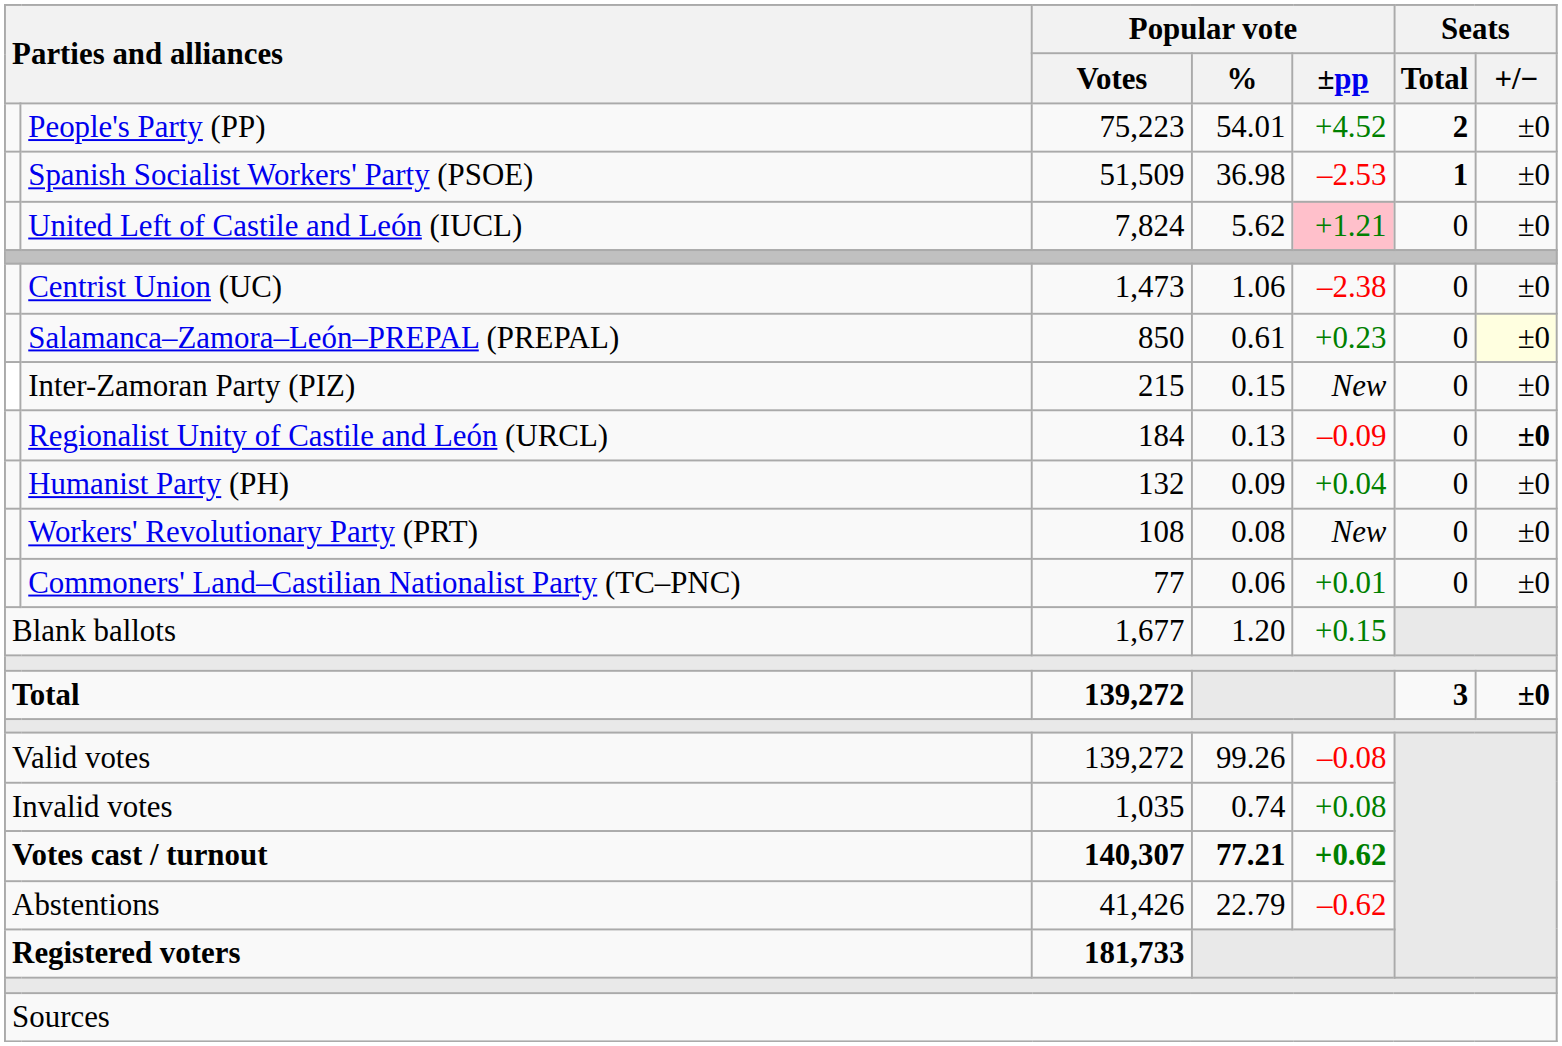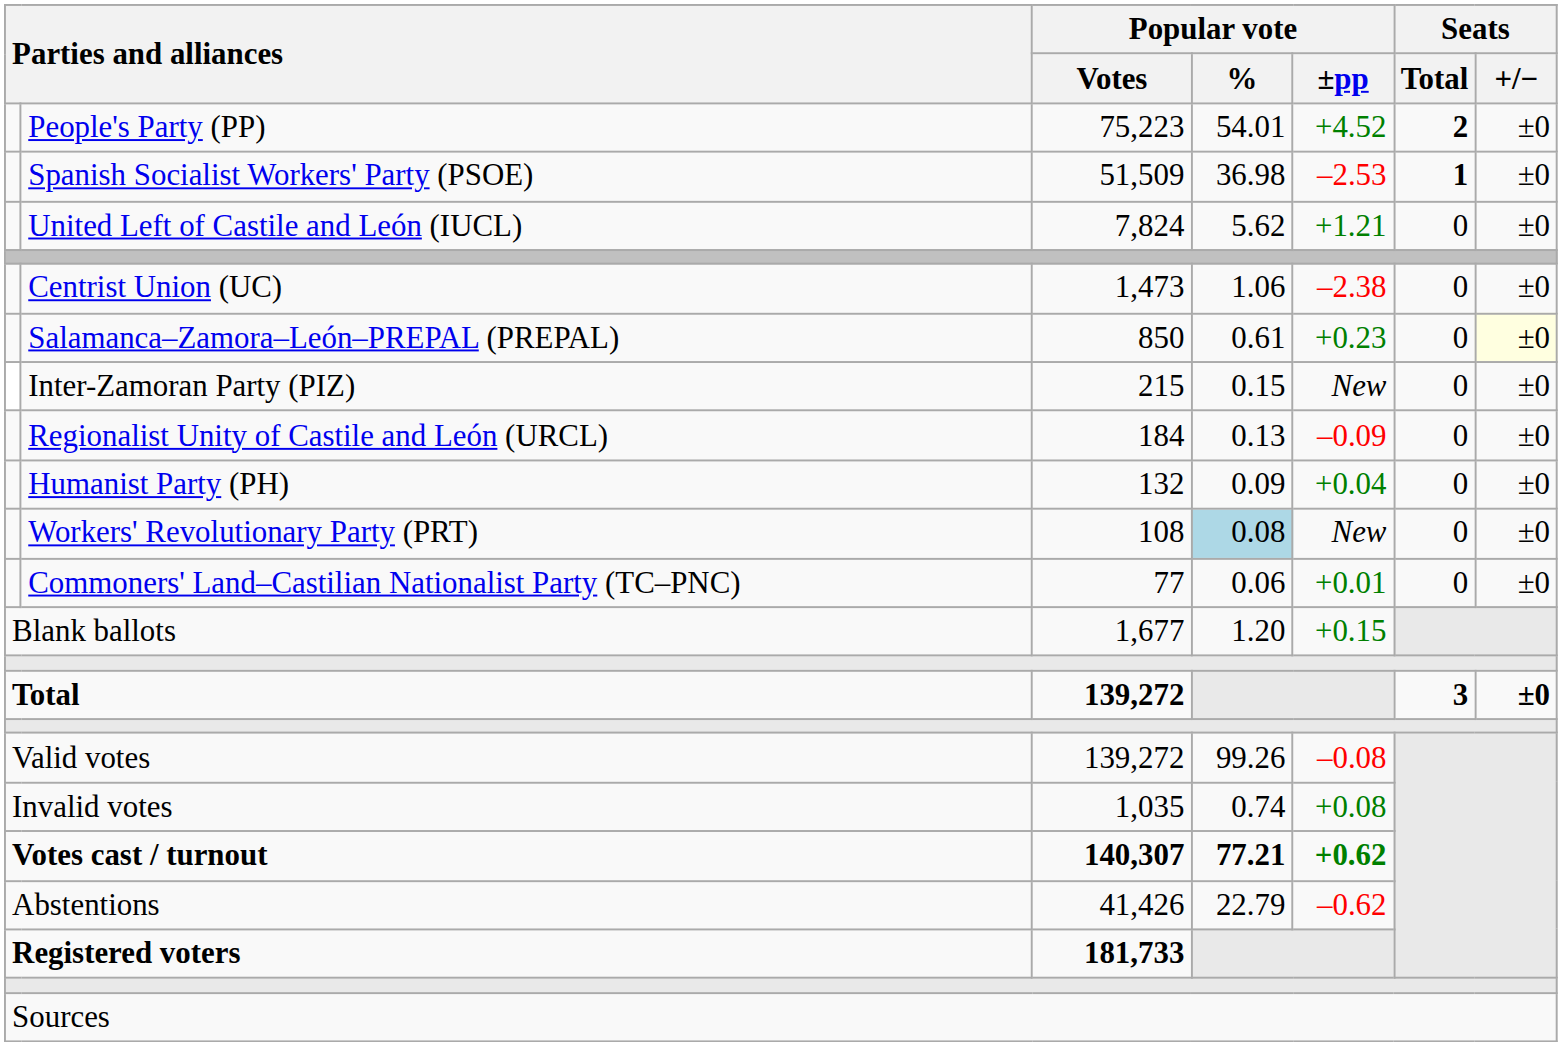(1351, 224) pink background -> (1351, 224) no background
(1534, 435) bold -> (1534, 435) normal
(1258, 532) no background -> (1258, 532) lightblue background
